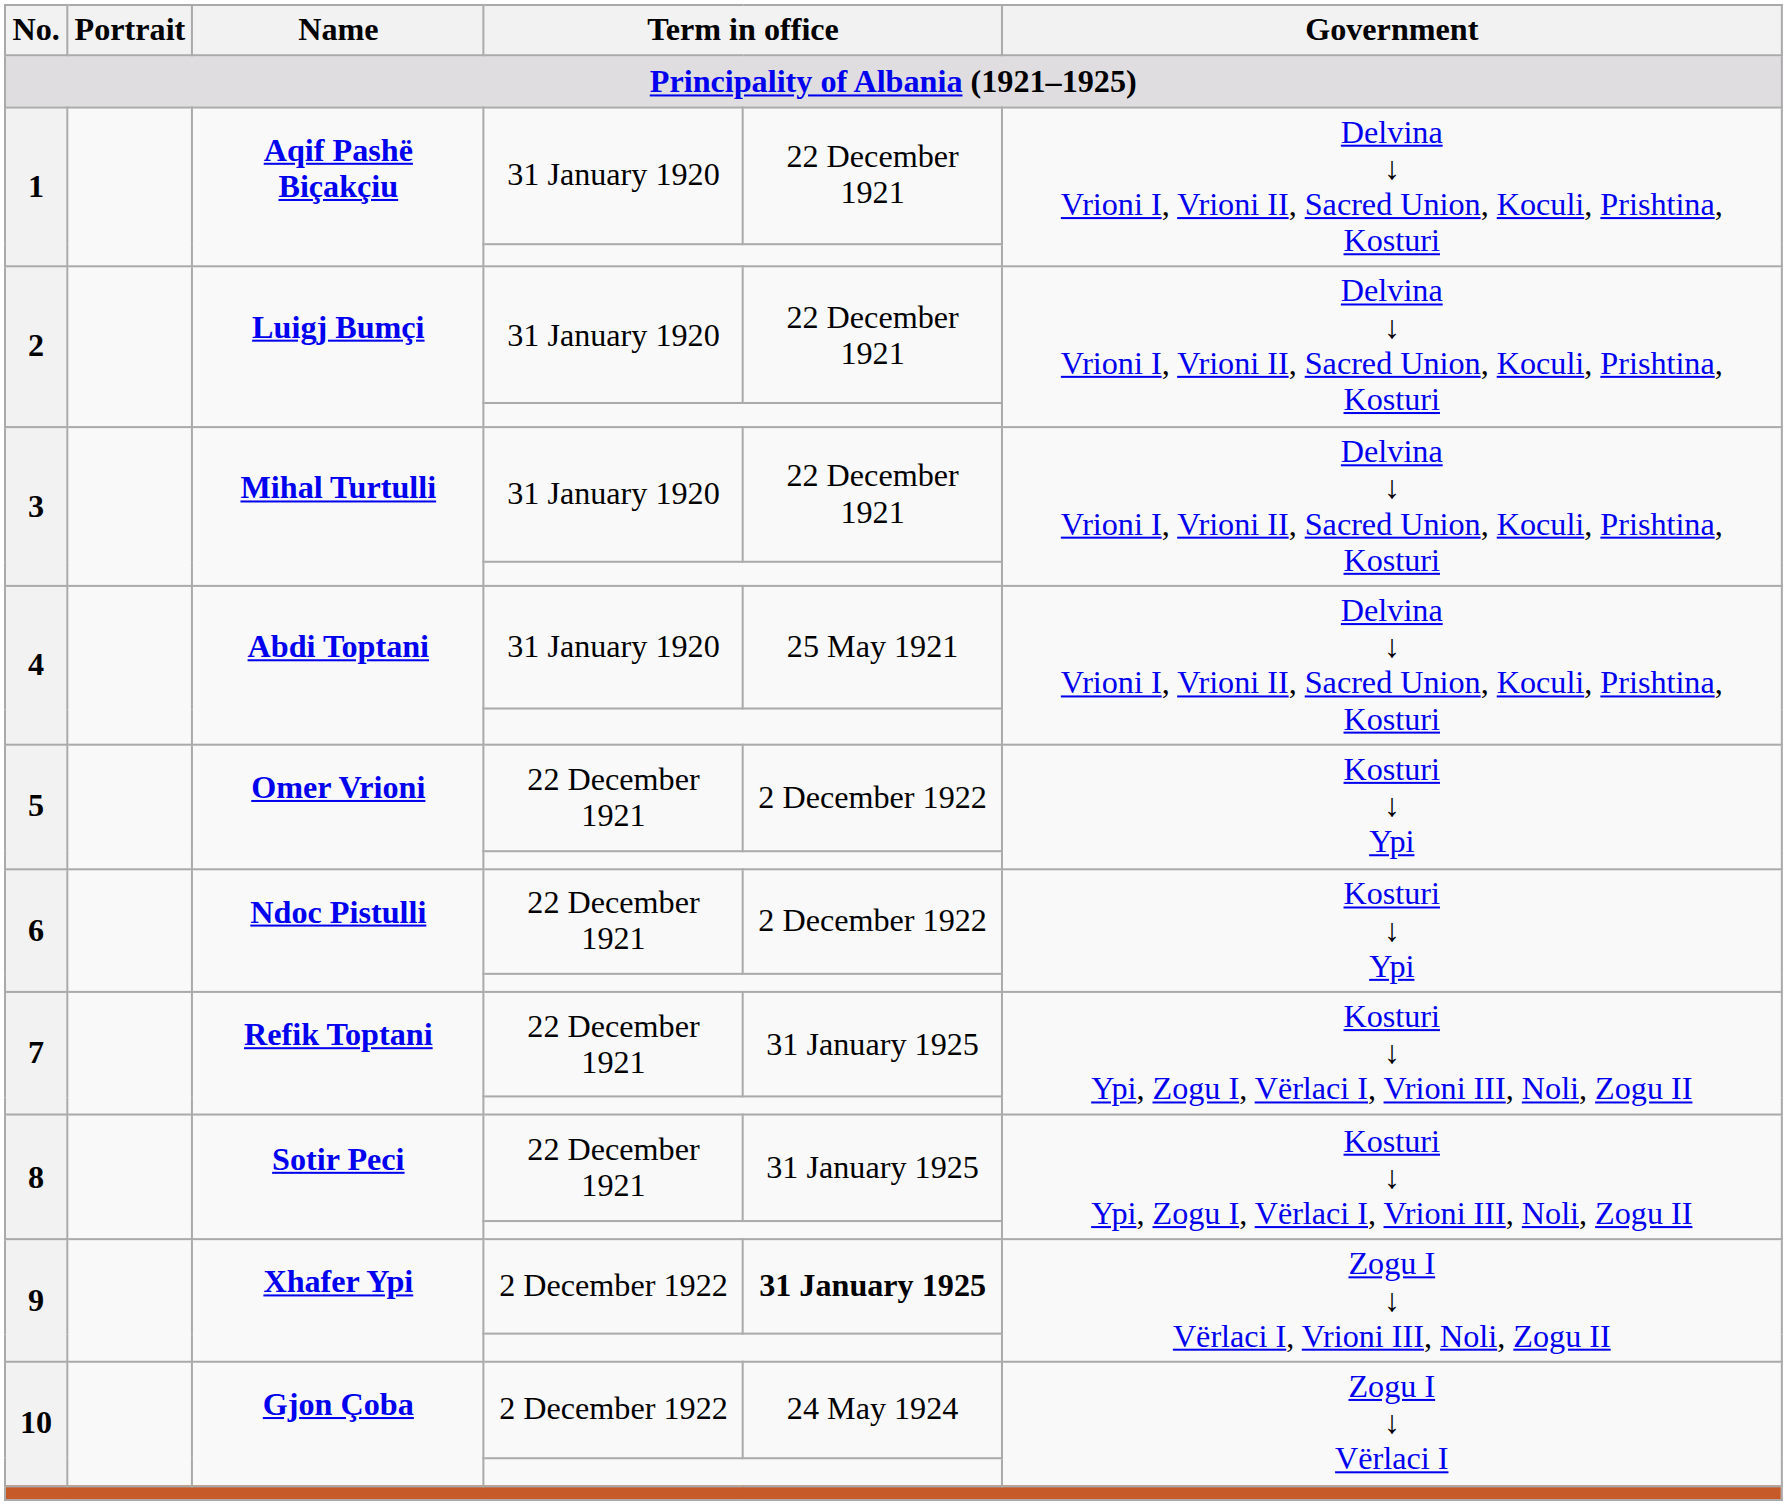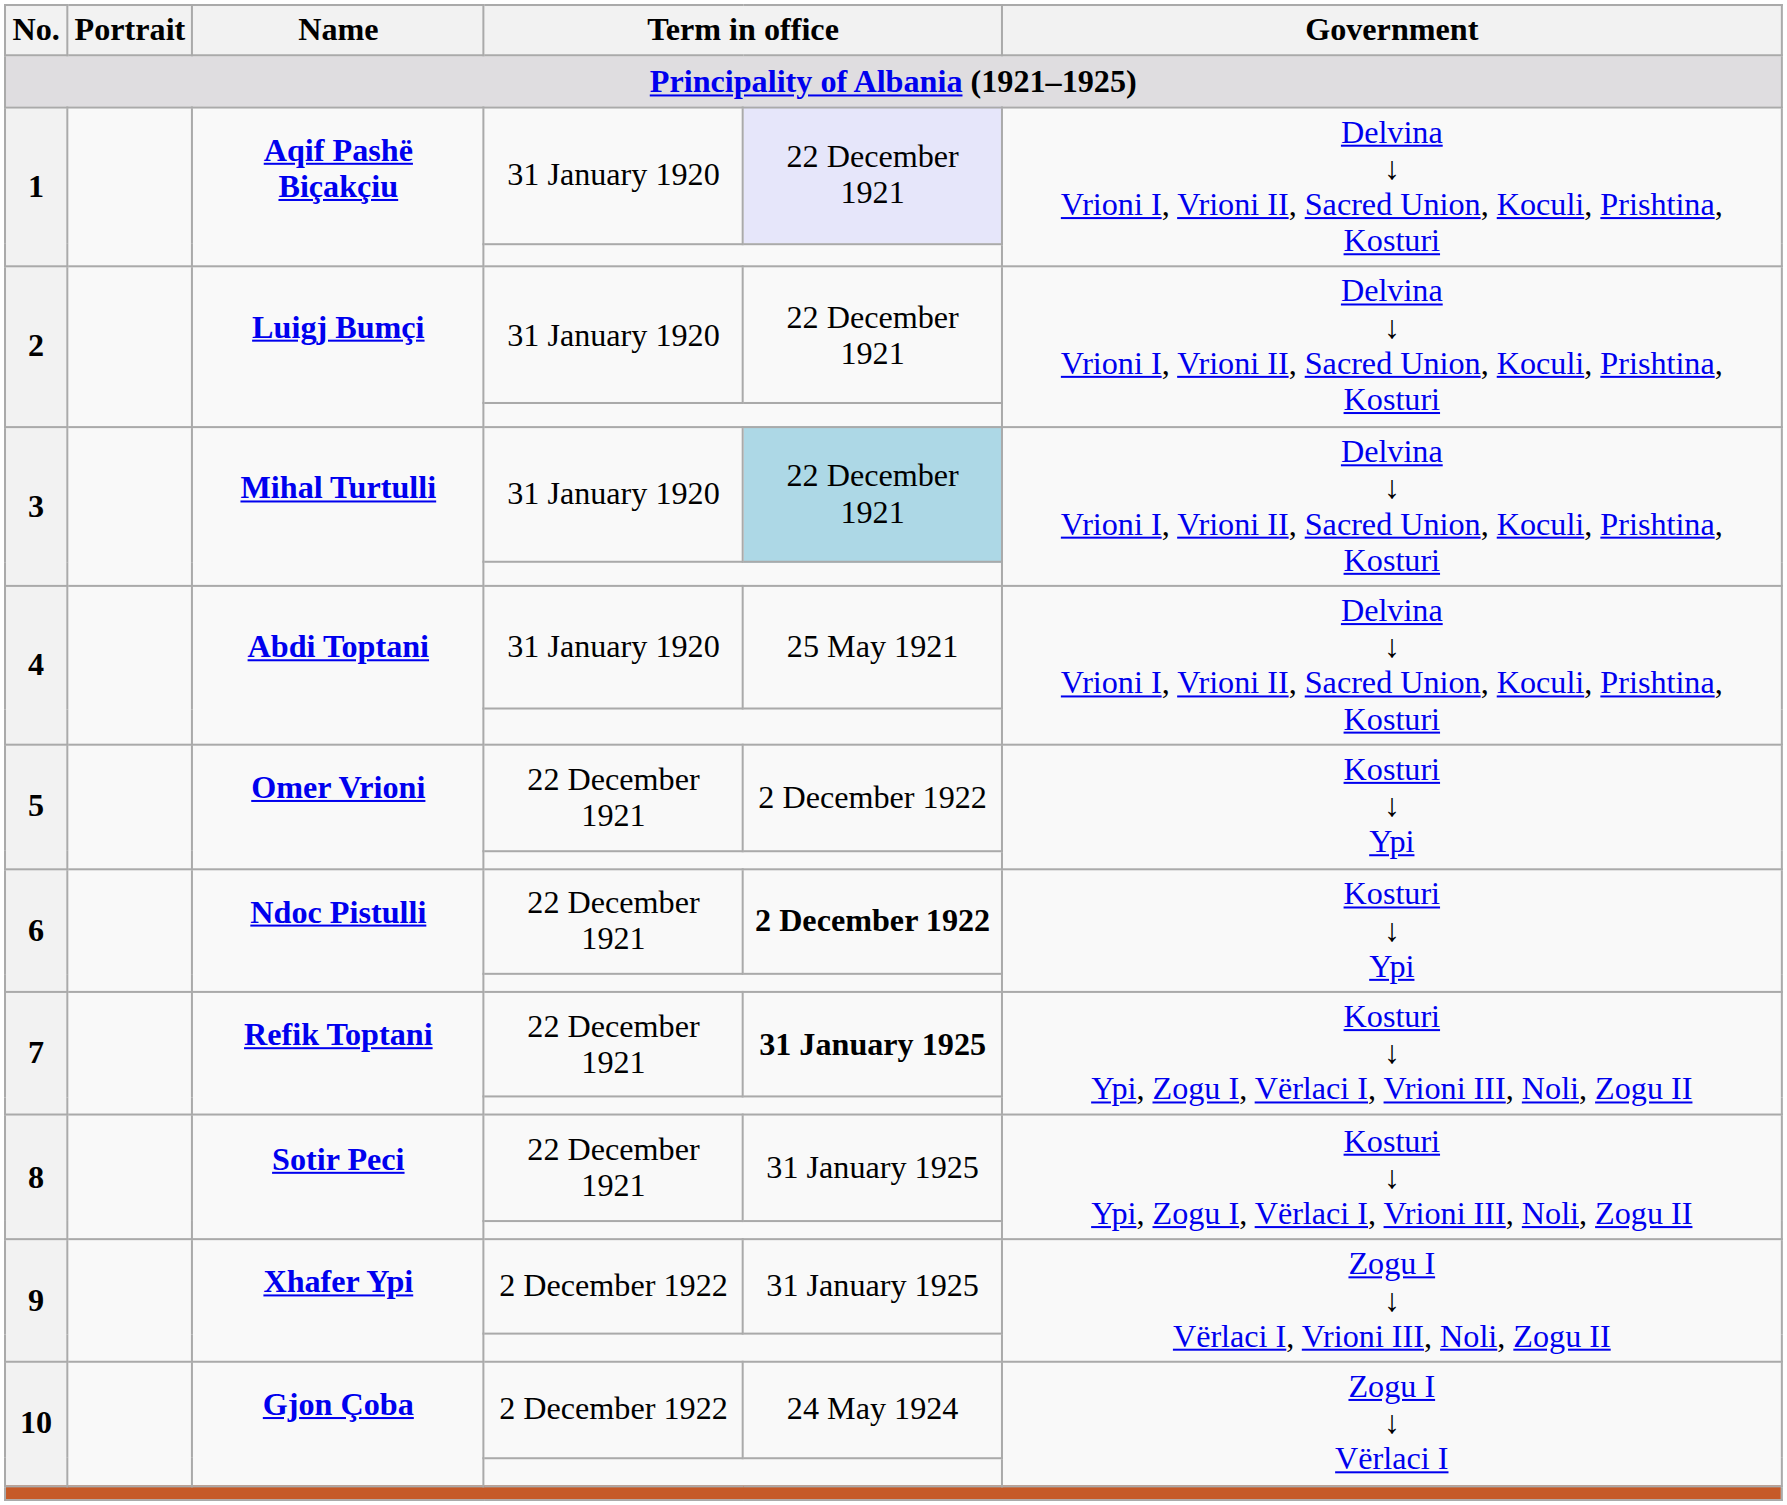(873, 174) no background -> (873, 174) lavender background
(873, 493) no background -> (873, 493) lightblue background
(873, 920) normal -> (873, 920) bold
(873, 1044) normal -> (873, 1044) bold
(873, 1285) bold -> (873, 1285) normal
